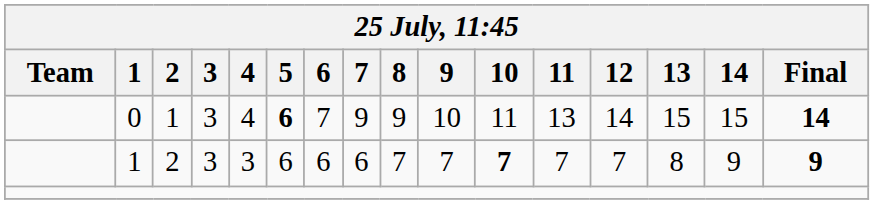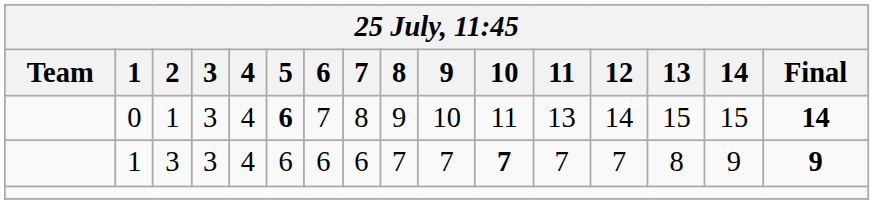(361, 117) 9 -> (361, 117) 8
(172, 162) 2 -> (172, 162) 3
(248, 162) 3 -> (248, 162) 4
